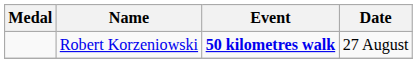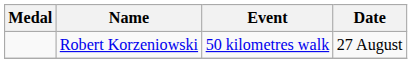(270, 44) bold -> (267, 44) normal
